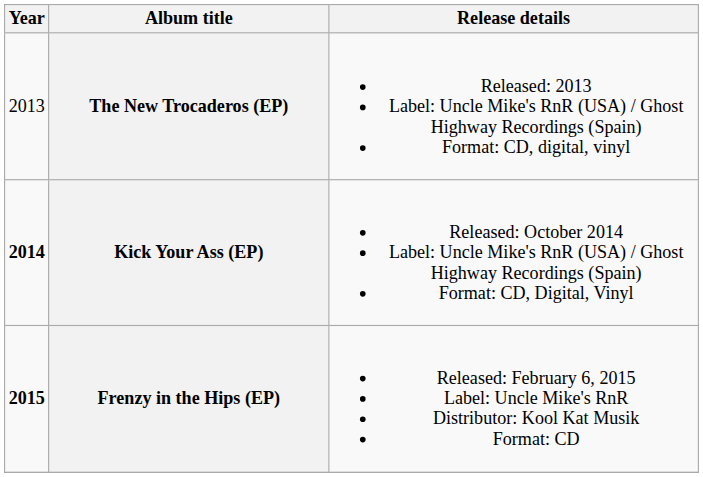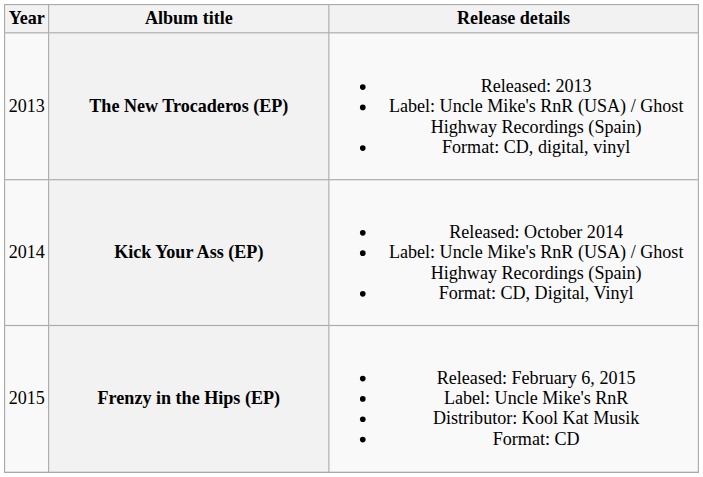(27, 252) bold -> (27, 252) normal
(27, 398) bold -> (27, 398) normal
